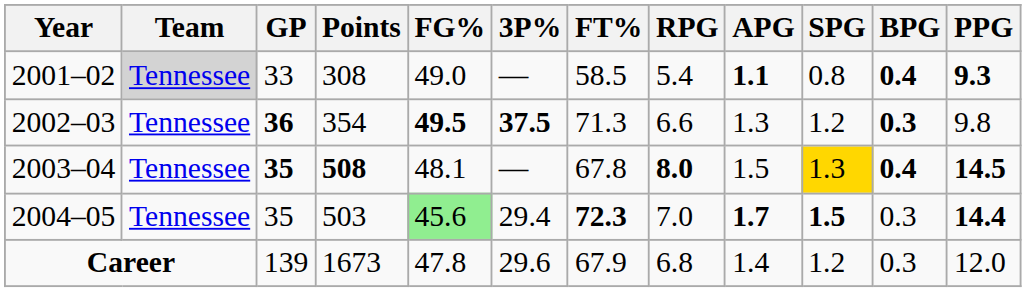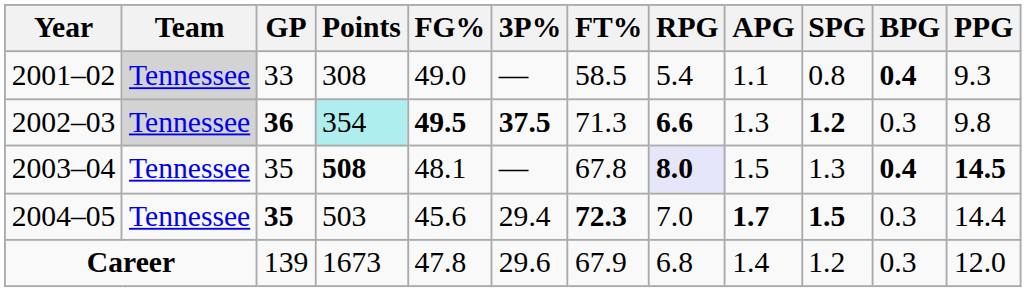(751, 74) bold -> (751, 74) normal
(973, 74) bold -> (973, 74) normal
(190, 121) no background -> (190, 121) lightgrey background
(344, 121) no background -> (344, 121) paleturquoise background
(675, 121) normal -> (675, 121) bold
(827, 121) normal -> (827, 121) bold
(898, 121) bold -> (898, 121) normal
(279, 168) bold -> (279, 168) normal
(675, 168) no background -> (675, 168) lavender background
(827, 168) gold background -> (827, 168) no background
(279, 215) normal -> (279, 215) bold
(440, 215) lightgreen background -> (440, 215) no background
(980, 215) bold -> (980, 215) normal
